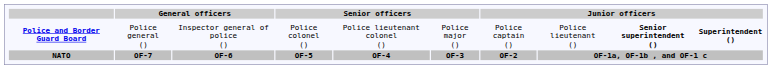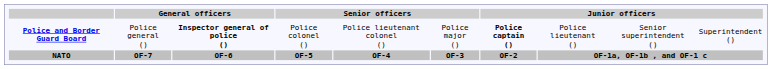(223, 36) normal -> (223, 36) bold
(509, 36) normal -> (509, 36) bold
(653, 36) bold -> (653, 36) normal
(730, 36) bold -> (730, 36) normal
